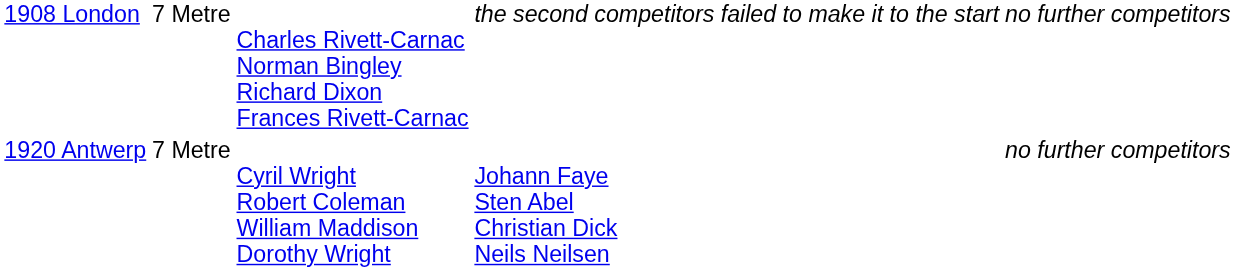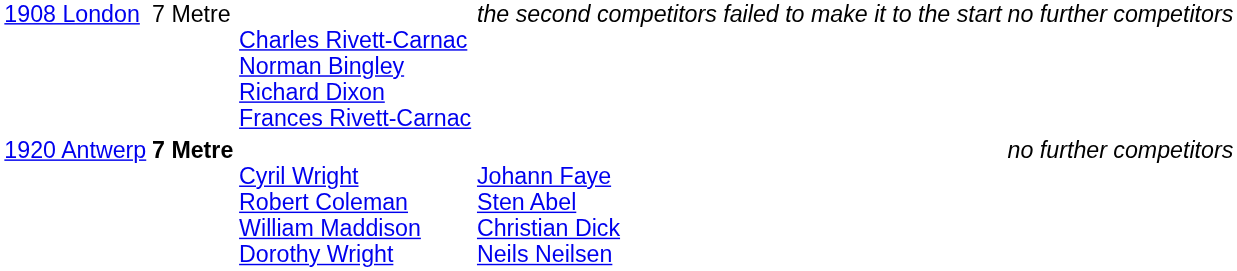(191, 150) normal -> (193, 150) bold
